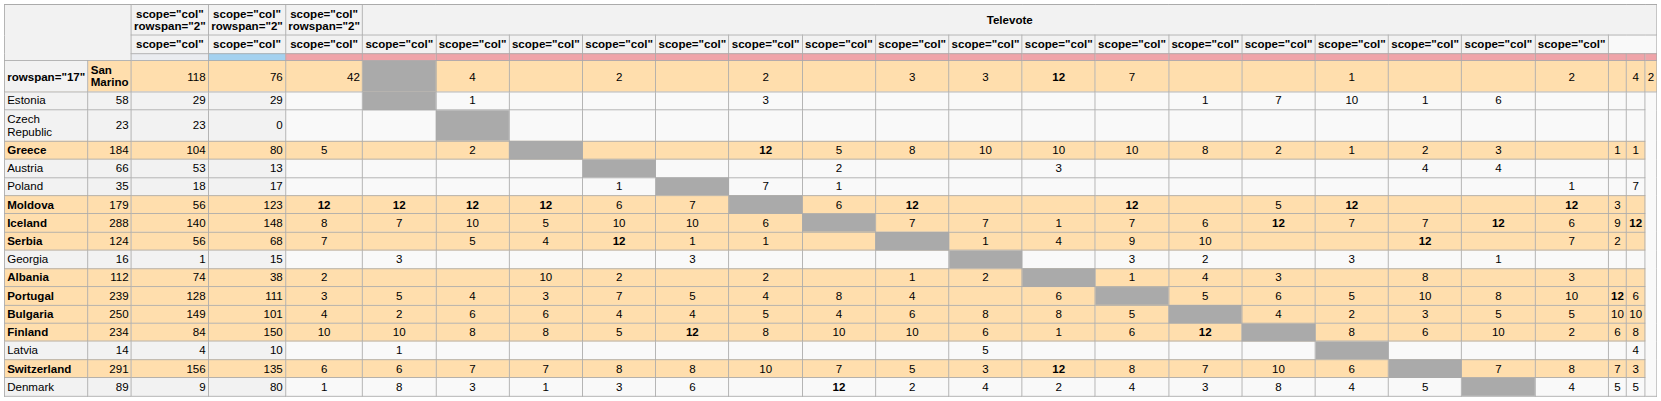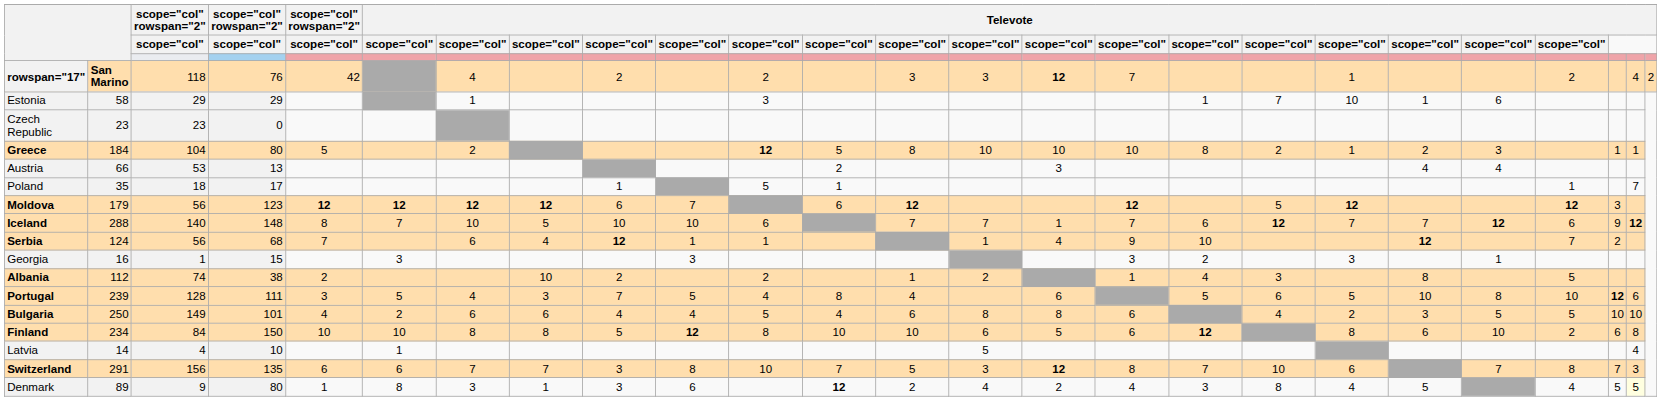(766, 186) 7 -> (766, 186) 5
(473, 241) 5 -> (473, 241) 6
(1572, 277) 3 -> (1572, 277) 5
(1132, 314) 5 -> (1132, 314) 6
(1059, 332) 1 -> (1059, 332) 5
(619, 368) 8 -> (619, 368) 3
(1636, 387) no background -> (1636, 387) lightyellow background
